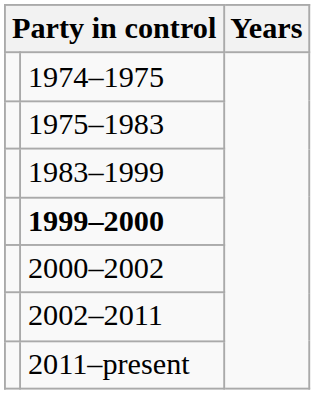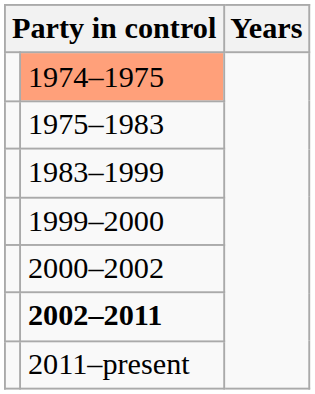(96, 76) no background -> (96, 76) lightsalmon background
(96, 220) bold -> (96, 220) normal
(95, 316) normal -> (95, 316) bold
